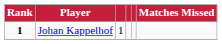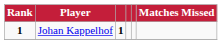(121, 30) normal -> (121, 30) bold
